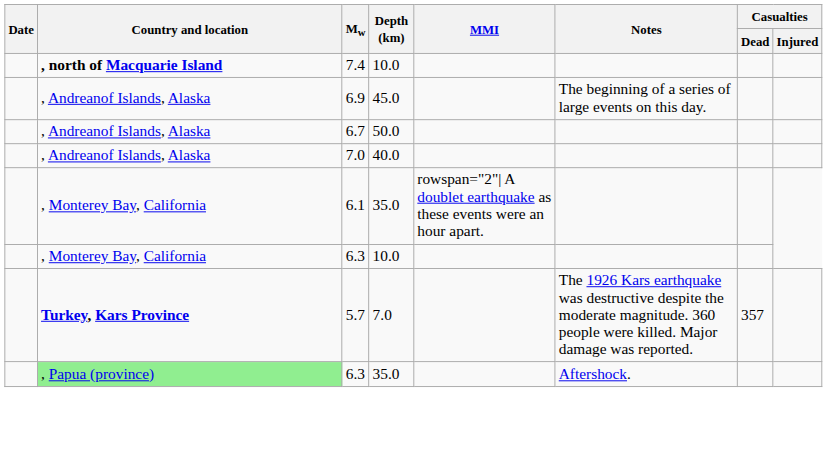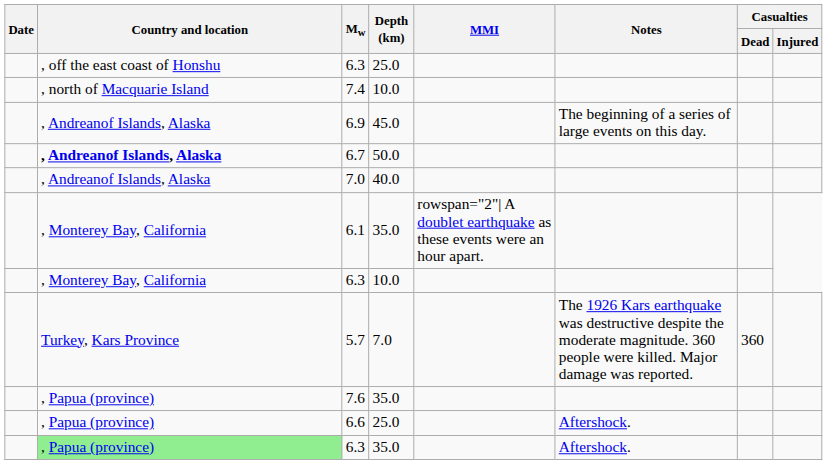+ row: (355, 65)
(132, 65) bold -> (125, 89) normal
(126, 131) normal -> (131, 155) bold
(115, 315) bold -> (110, 339) normal
(753, 315) 357 -> (753, 339) 360
+ row: (355, 398)
+ row: (355, 422)
